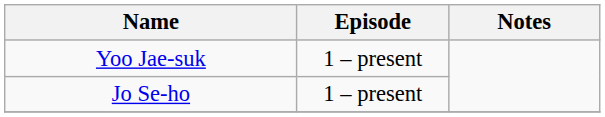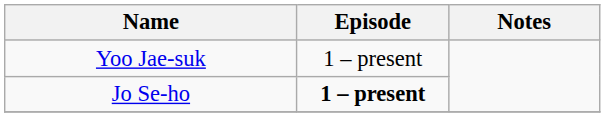(373, 93) normal -> (373, 93) bold
